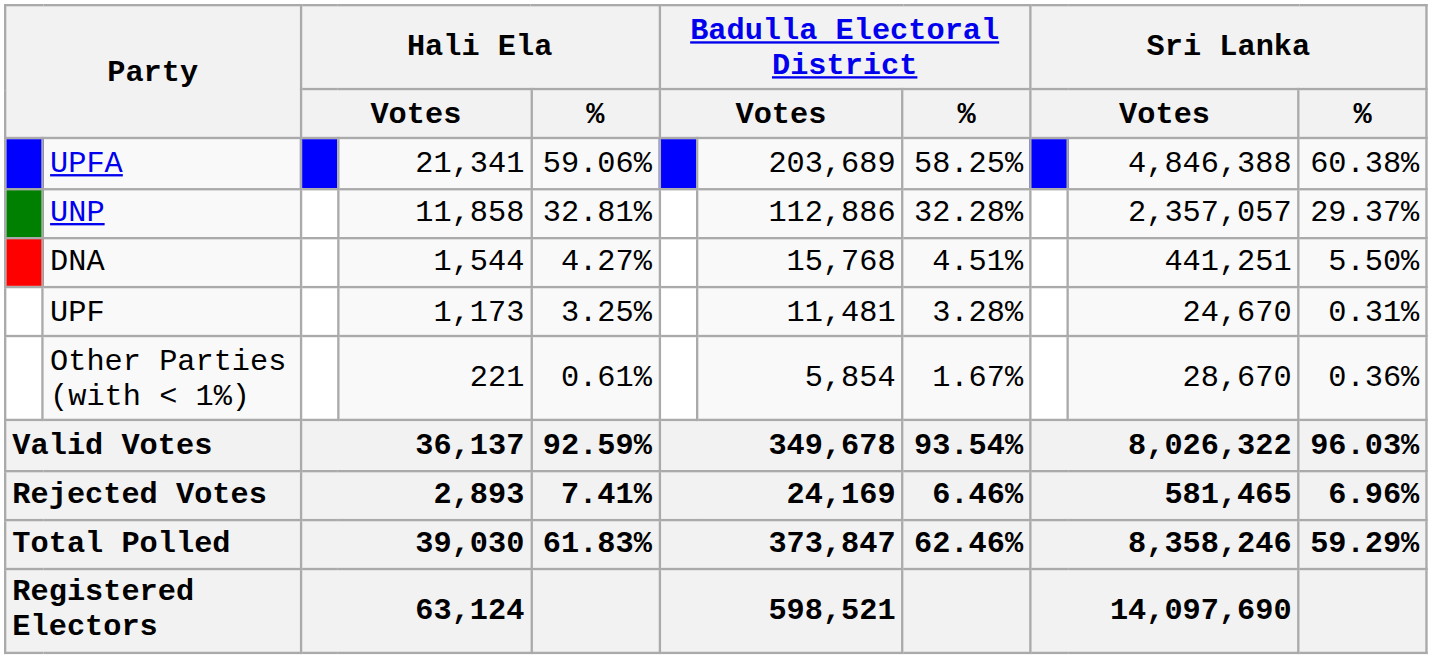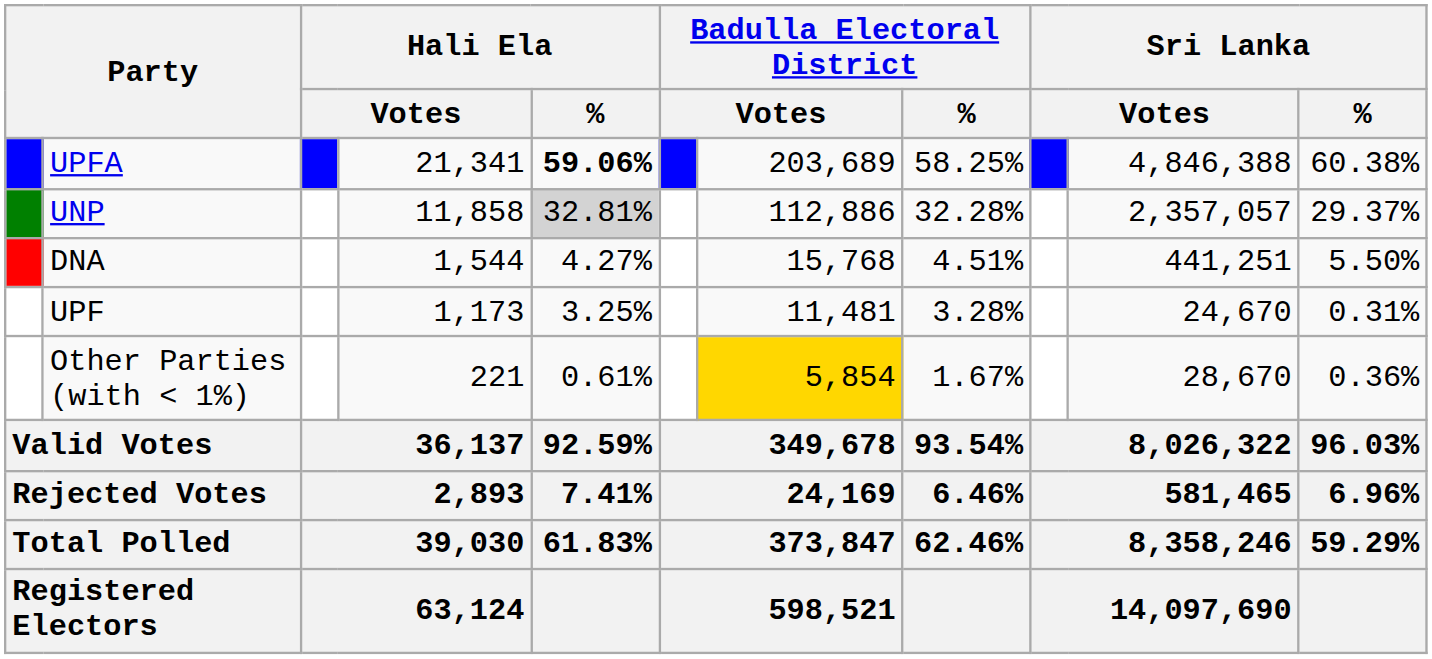(597, 164) normal -> (597, 164) bold
(597, 213) no background -> (597, 213) lightgrey background
(850, 378) no background -> (850, 378) gold background
